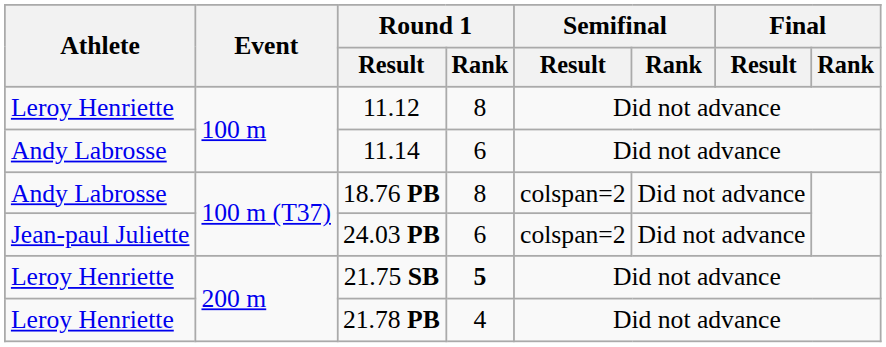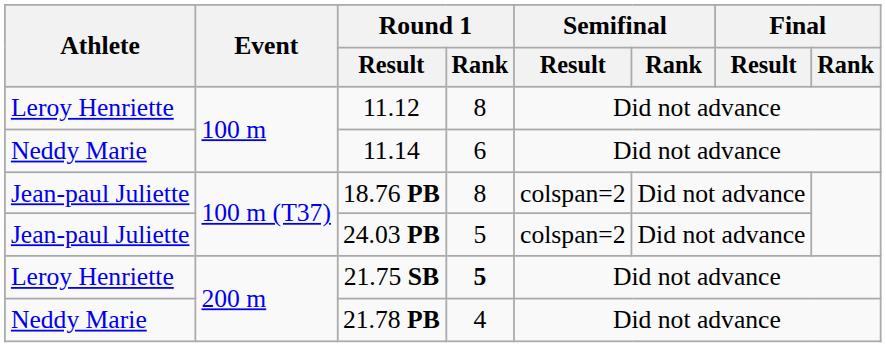(89, 150) Andy Labrosse -> (79, 150) Neddy Marie
(89, 192) Andy Labrosse -> (100, 192) Jean-paul Juliette
(480, 235) 6 -> (480, 235) 5
(92, 319) Leroy Henriette -> (79, 319) Neddy Marie
